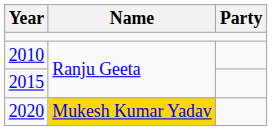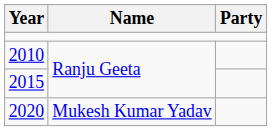(132, 111) gold background -> (132, 111) no background
